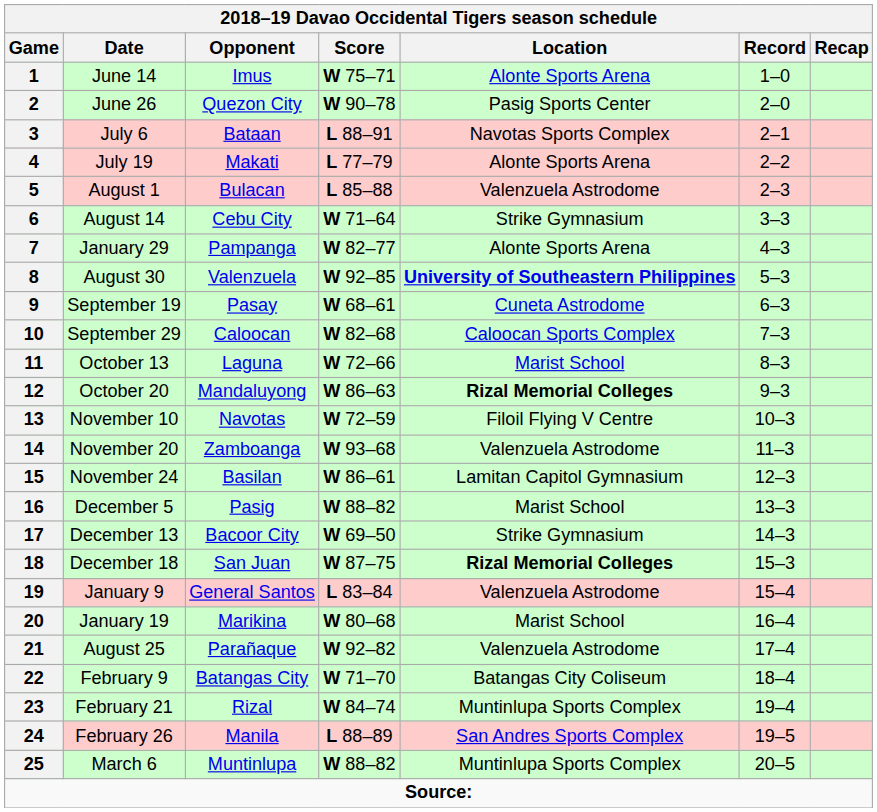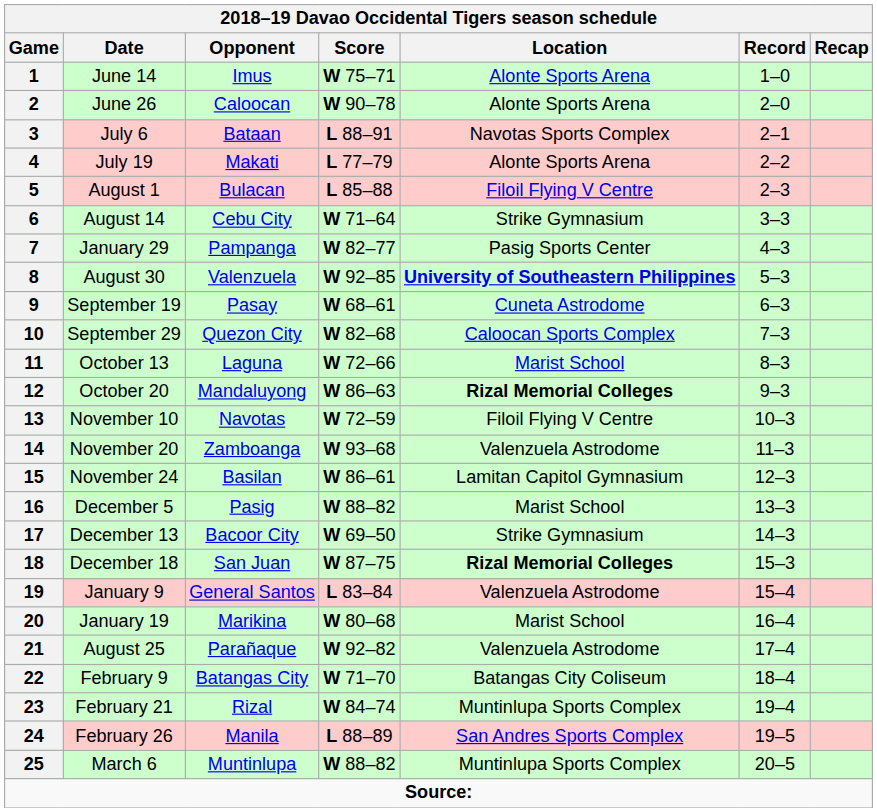(252, 104) Quezon City -> (252, 104) Caloocan
(570, 104) Pasig Sports Center -> (570, 104) Alonte Sports Arena
(570, 190) Valenzuela Astrodome -> (570, 190) Filoil Flying V Centre
(570, 248) Alonte Sports Arena -> (570, 248) Pasig Sports Center
(252, 334) Caloocan -> (252, 334) Quezon City
